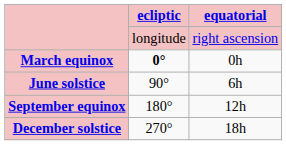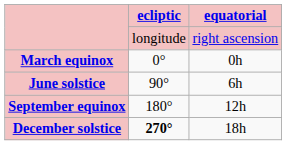(159, 60) bold -> (159, 60) normal
(159, 128) normal -> (159, 128) bold
